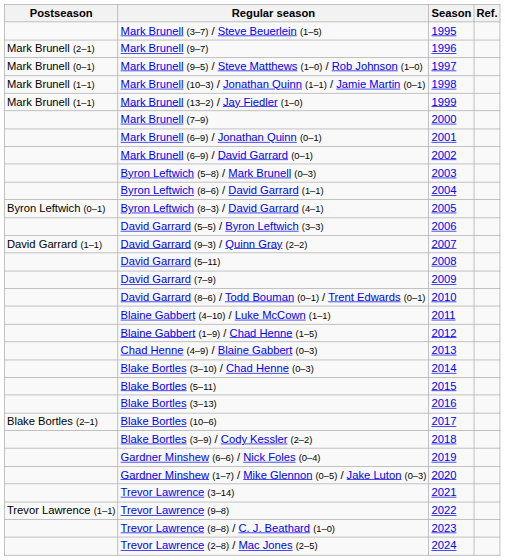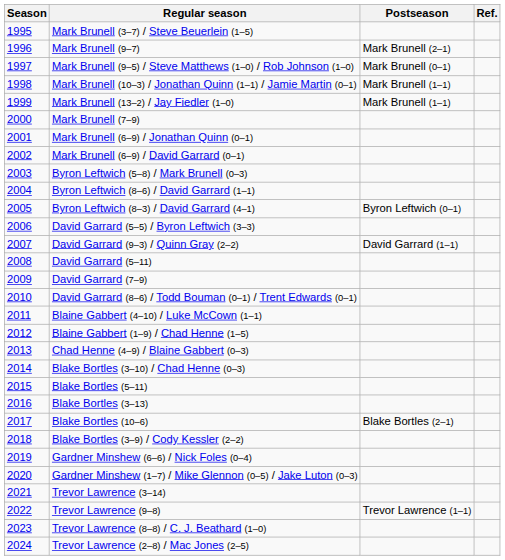columns swapped: (451, 13) <-> (61, 13)
